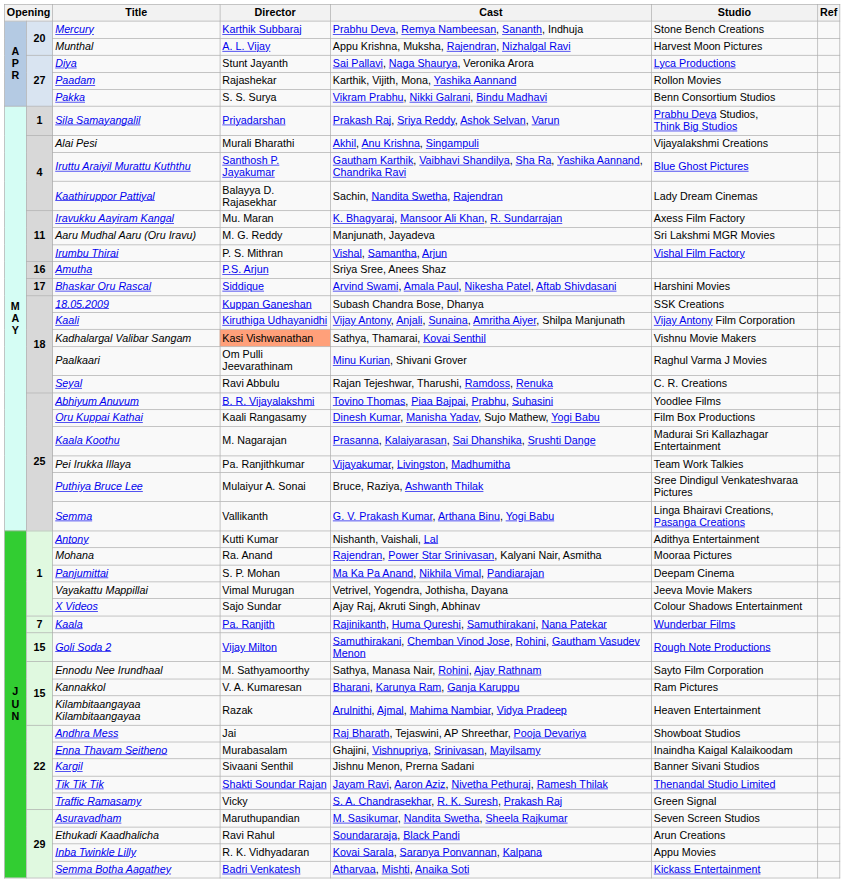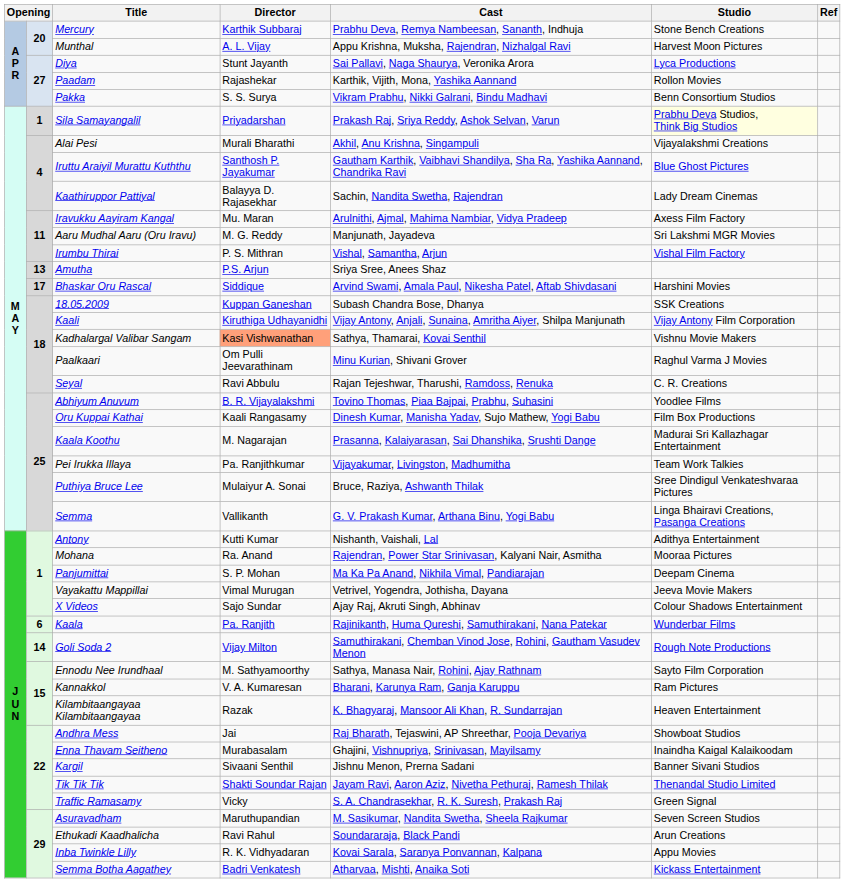(706, 121) no background -> (706, 121) lightyellow background
(448, 219) K. Bhagyaraj, Mansoor Ali Khan, R. Sundarrajan -> (450, 219) Arulnithi, Ajmal, Mahima Nambiar, Vidya Pradeep
(39, 270) 16 -> (39, 270) 13
(39, 624) 7 -> (39, 624) 6
(39, 647) 15 -> (39, 647) 14
(450, 710) Arulnithi, Ajmal, Mahima Nambiar, Vidya Pradeep -> (448, 710) K. Bhagyaraj, Mansoor Ali Khan, R. Sundarrajan
